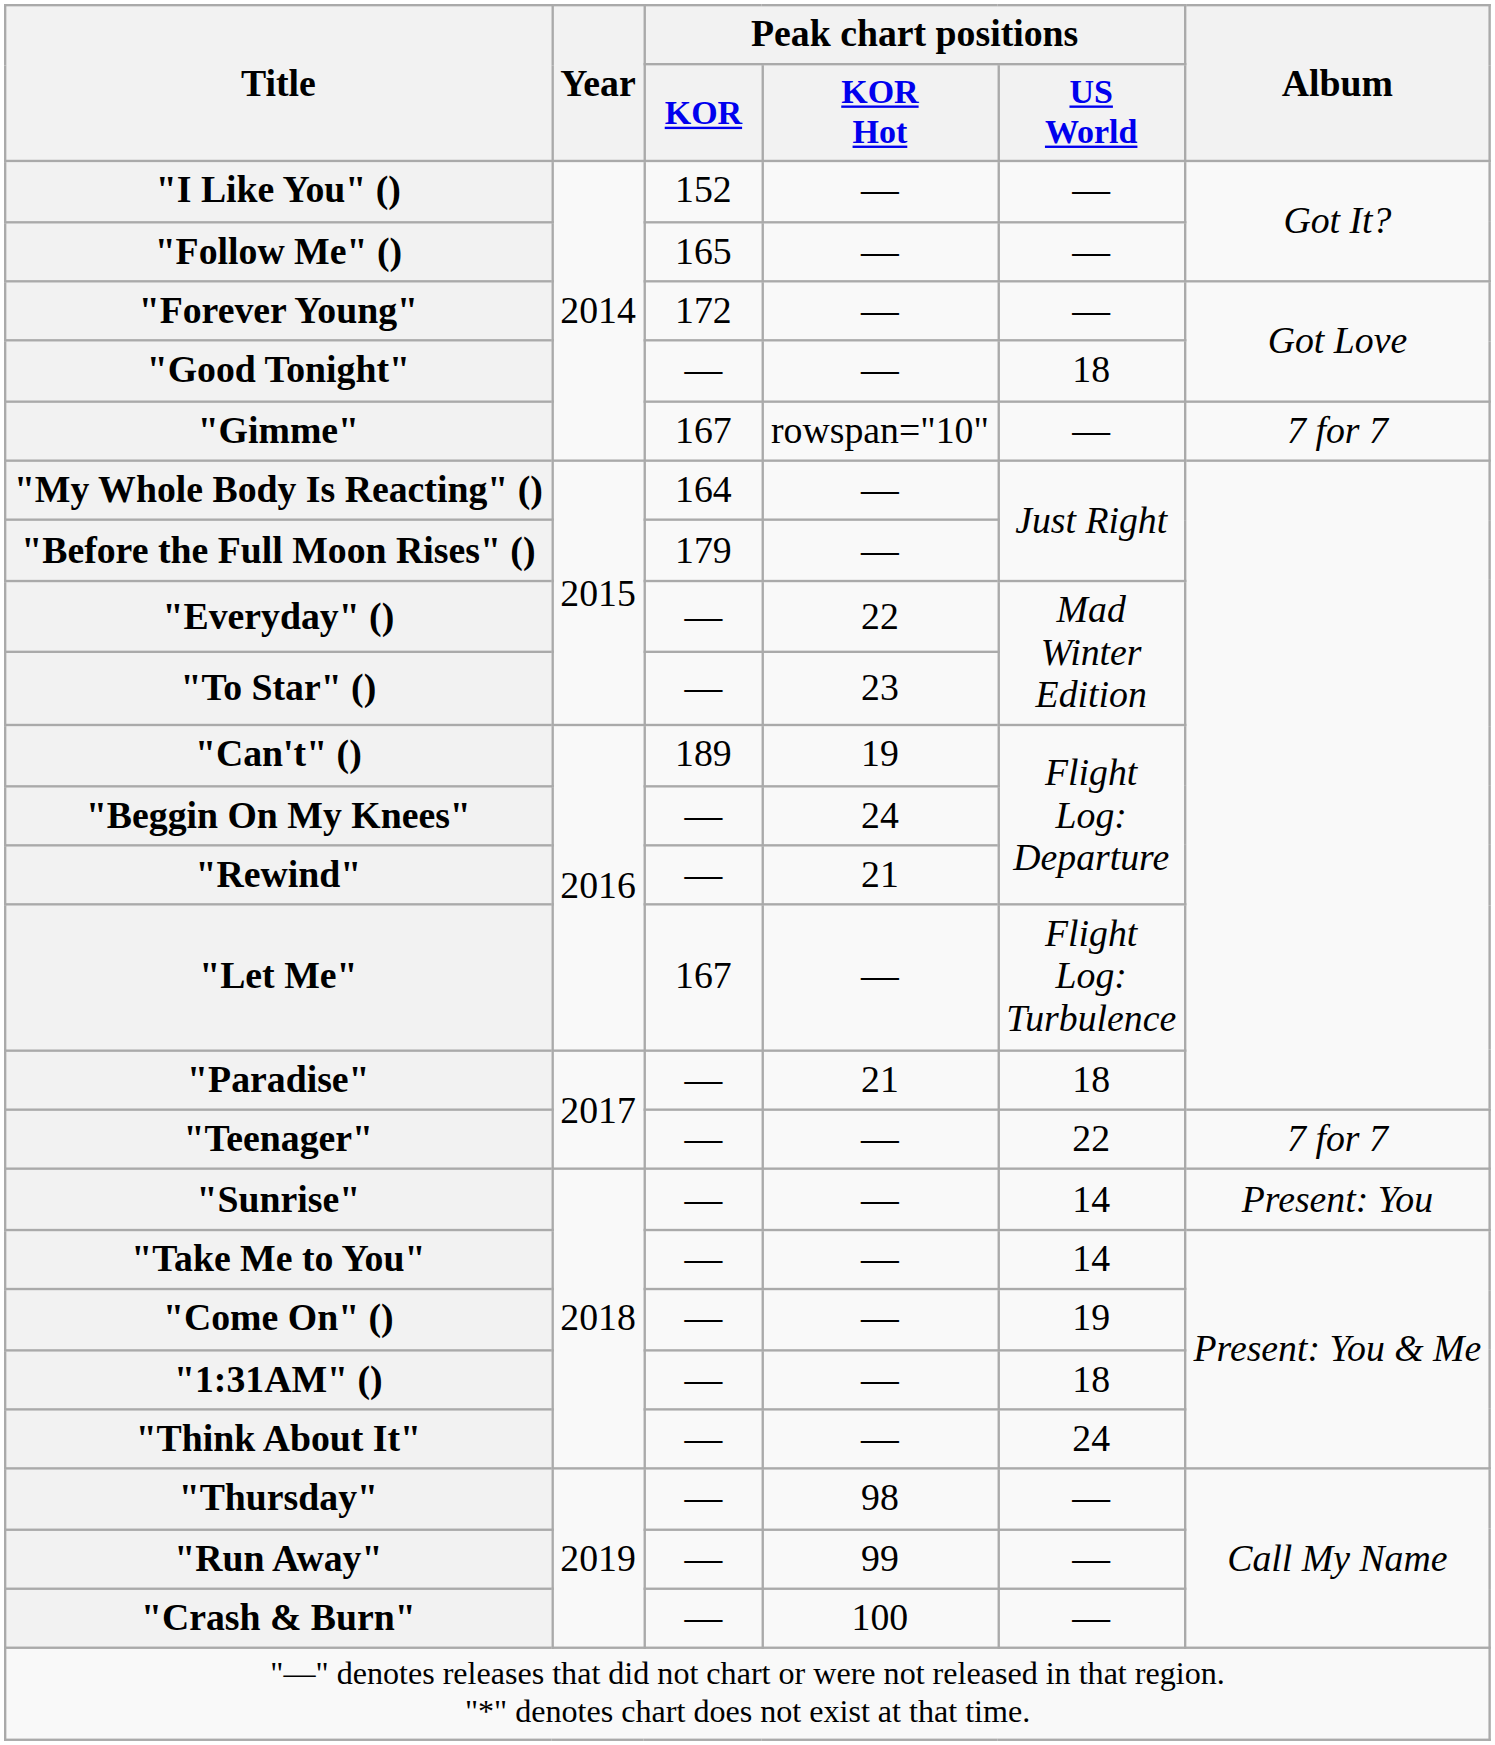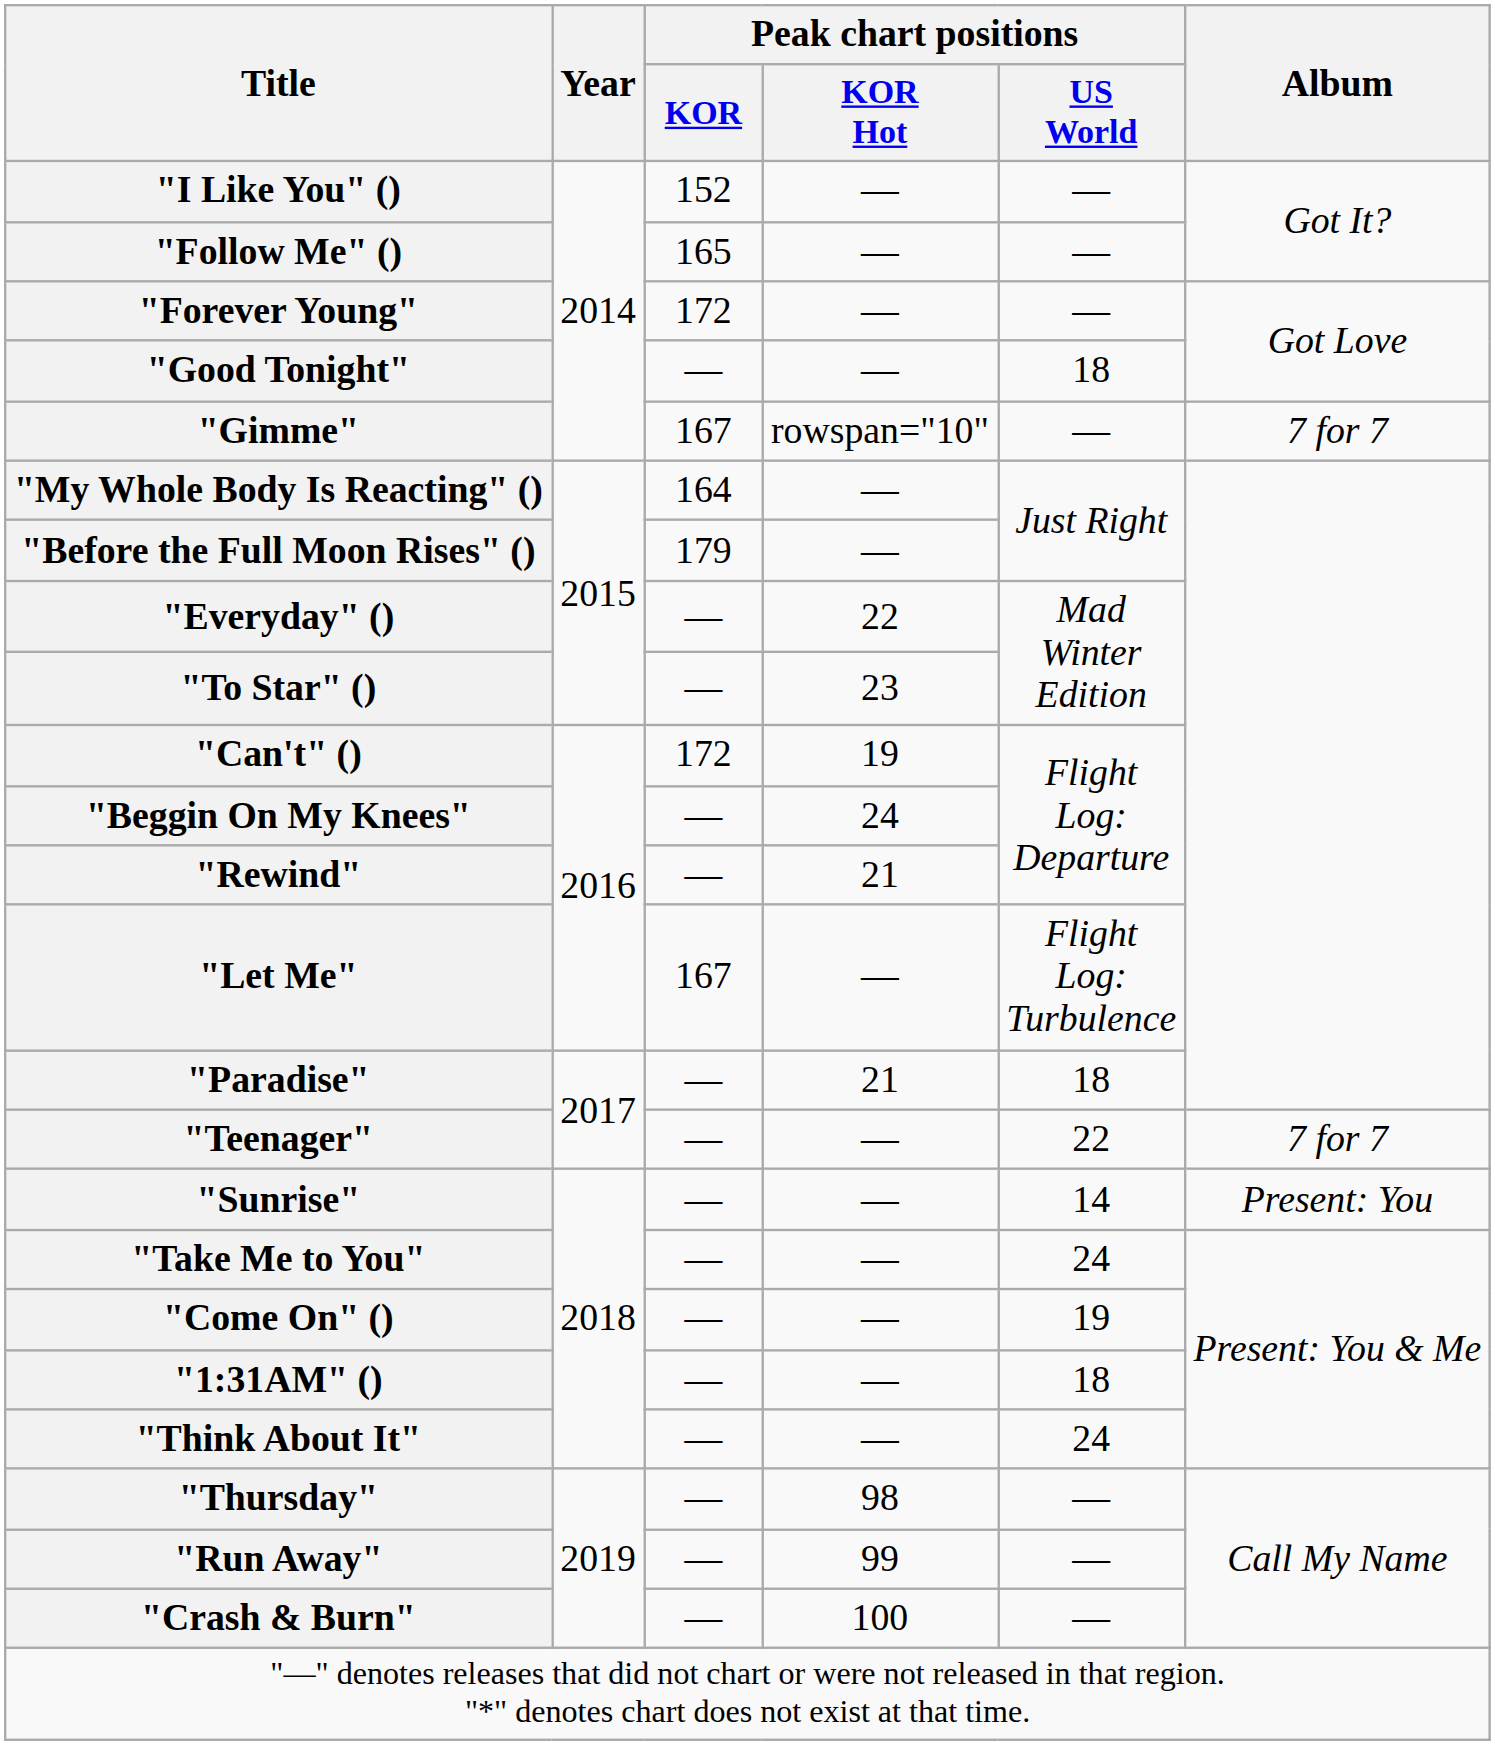(703, 754) 189 -> (703, 754) 172
(1091, 1258) 14 -> (1091, 1258) 24
